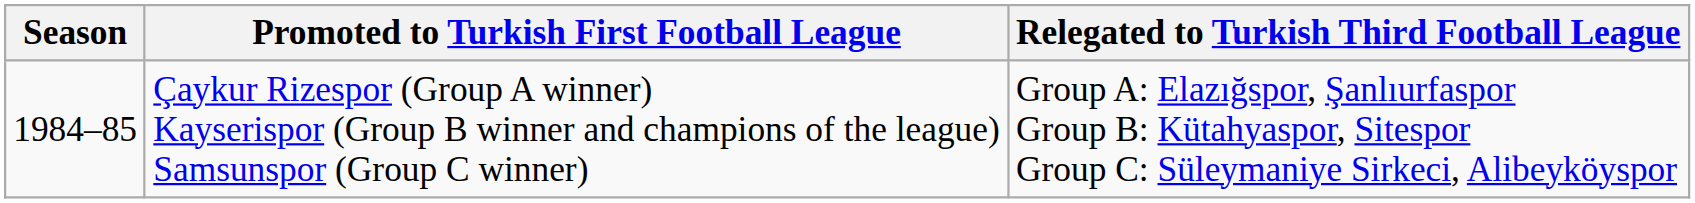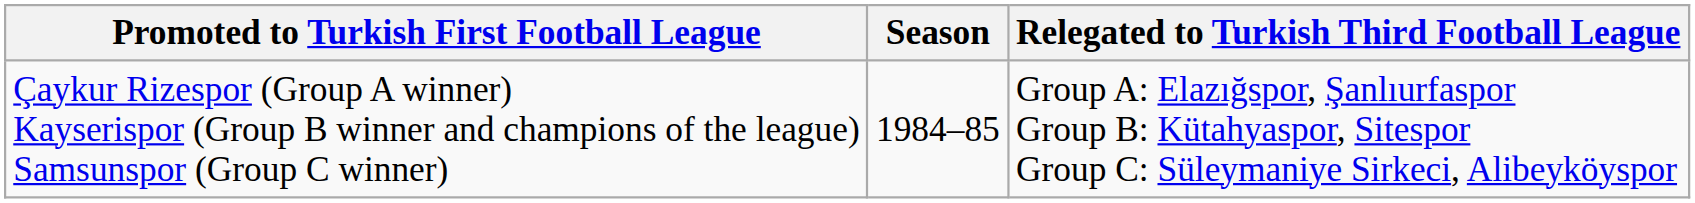columns swapped: (75, 32) <-> (577, 32)
